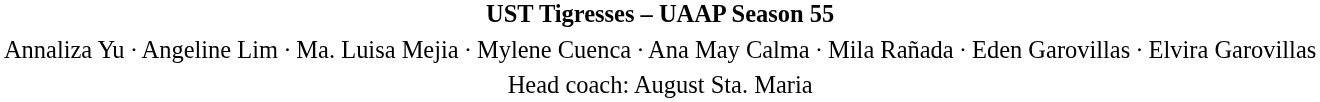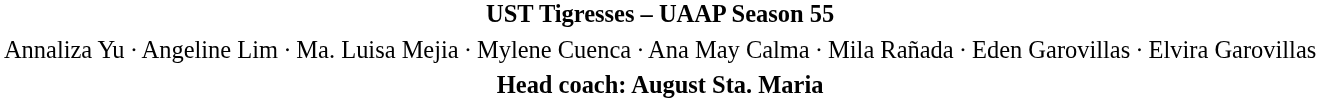(660, 84) normal -> (660, 84) bold
